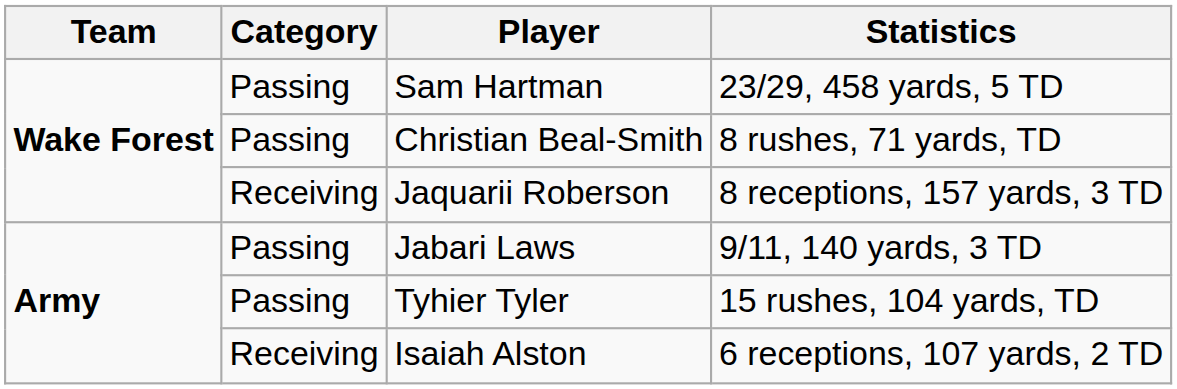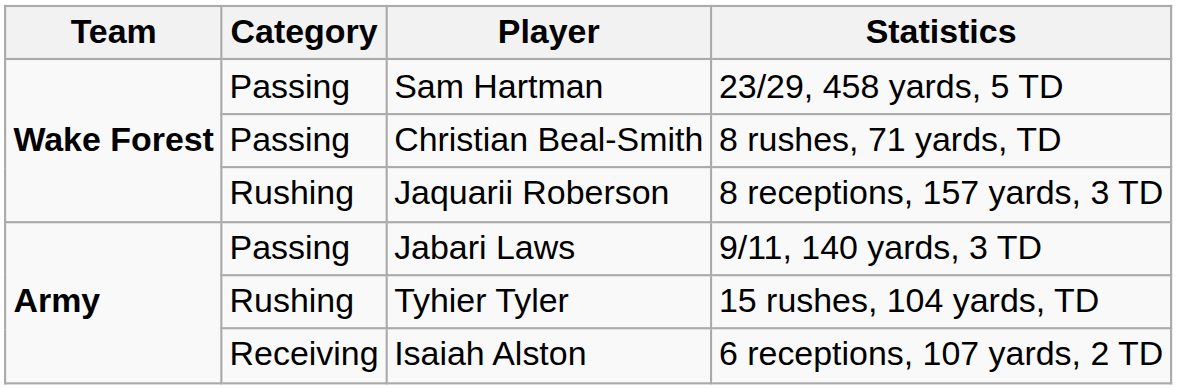(304, 193) Receiving -> (292, 193) Rushing
(290, 301) Passing -> (292, 301) Rushing
